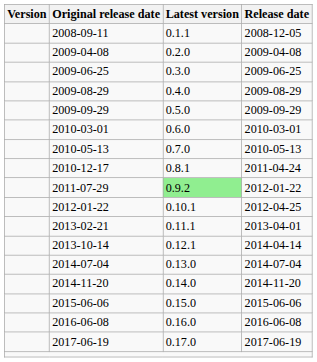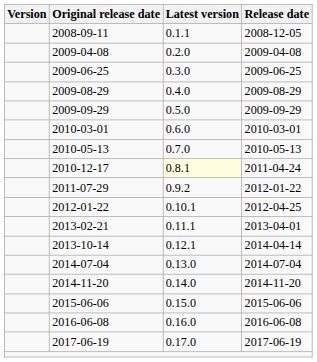(178, 168) no background -> (178, 168) lightyellow background
(178, 187) lightgreen background -> (178, 187) no background
